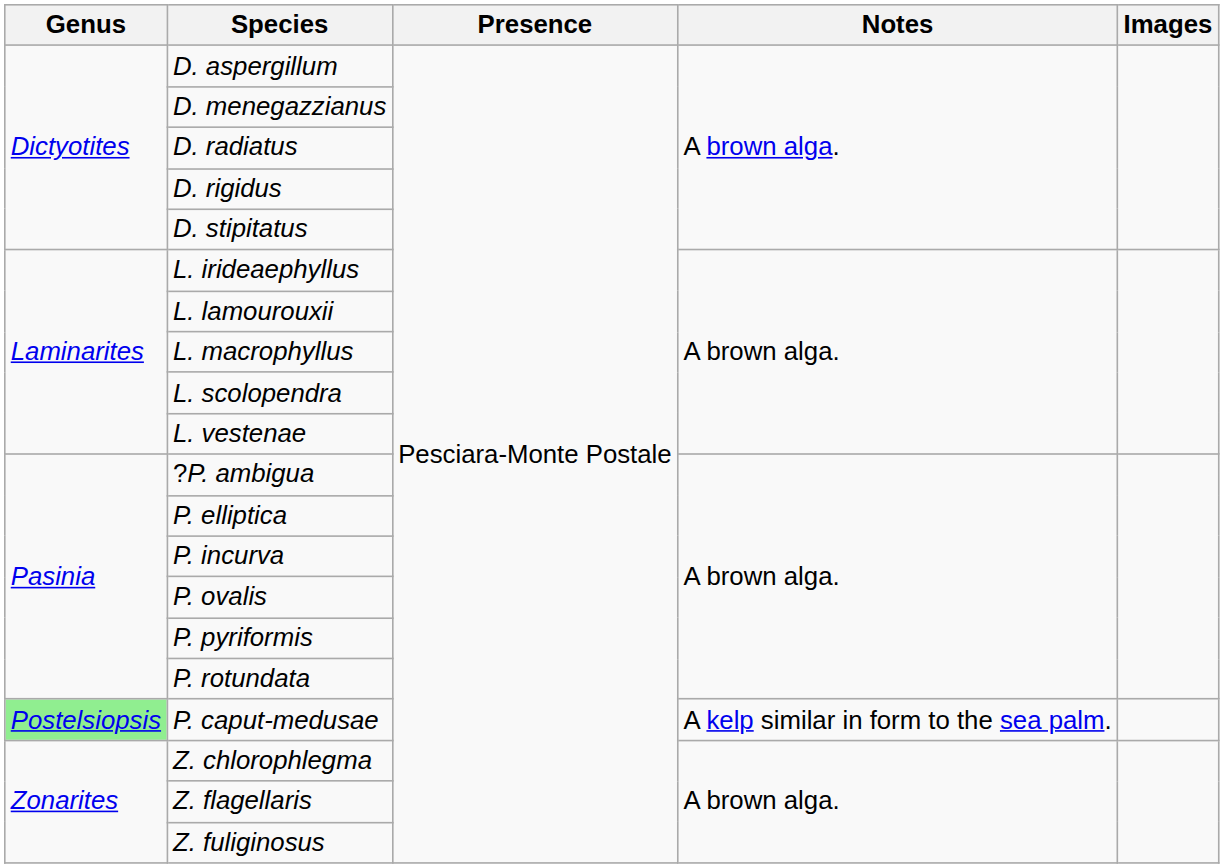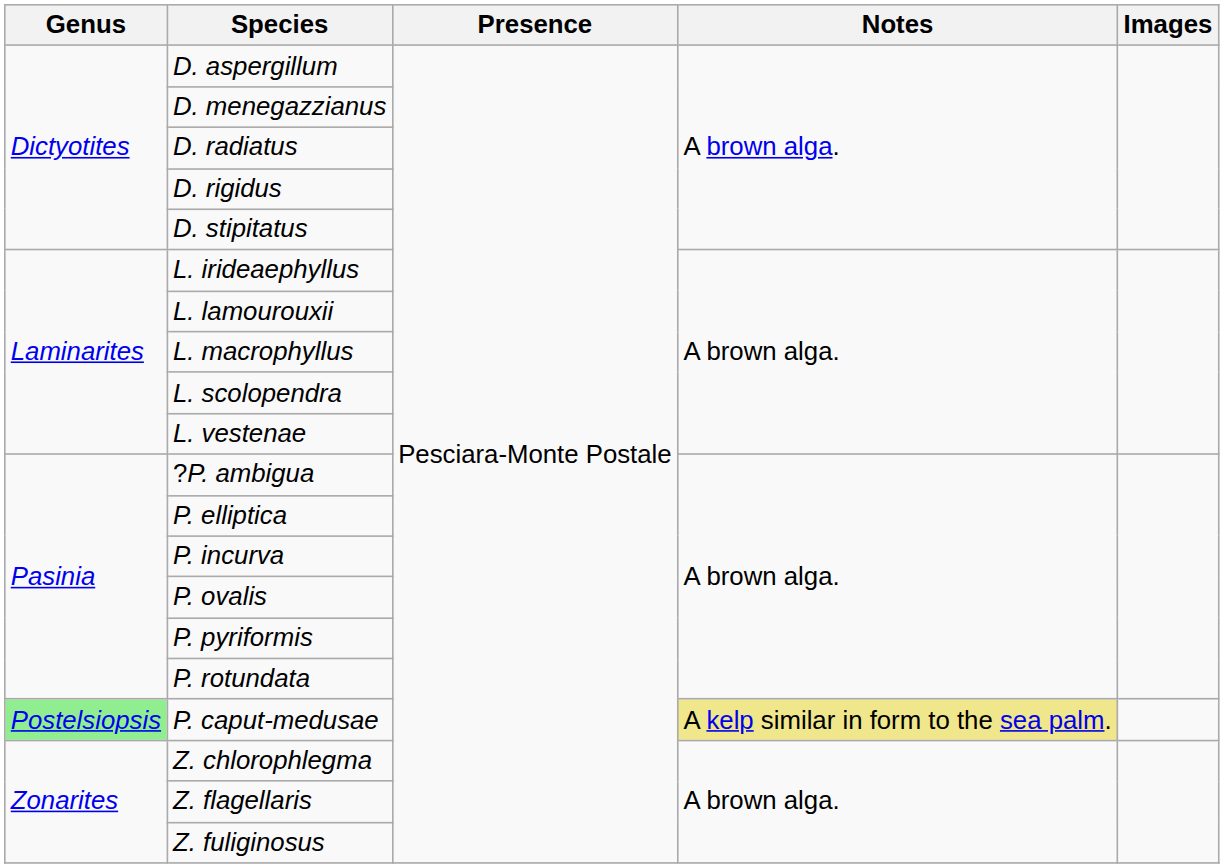(898, 719) no background -> (898, 719) khaki background
